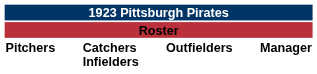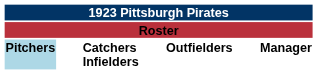(30, 47) no background -> (30, 47) lightblue background
